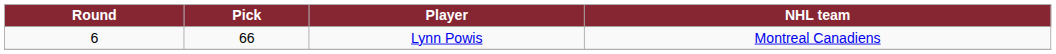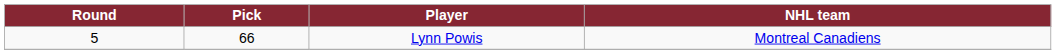(94, 37) 6 -> (94, 37) 5
